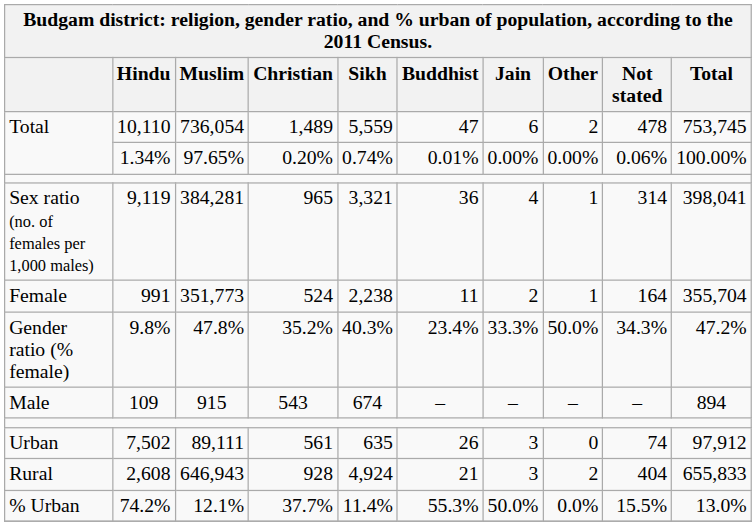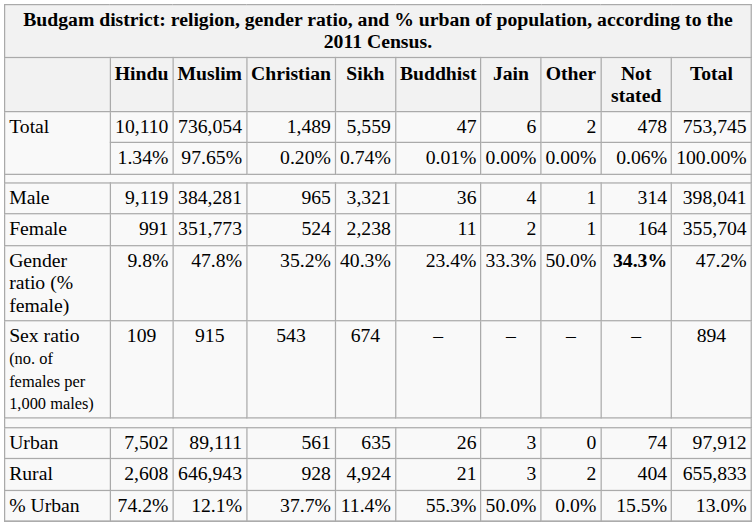(51, 231) Sex ratio (no. of females per 1,000 males) -> (29, 198) Male
(642, 327) normal -> (640, 260) bold
(29, 402) Male -> (51, 369) Sex ratio (no. of females per 1,000 males)
